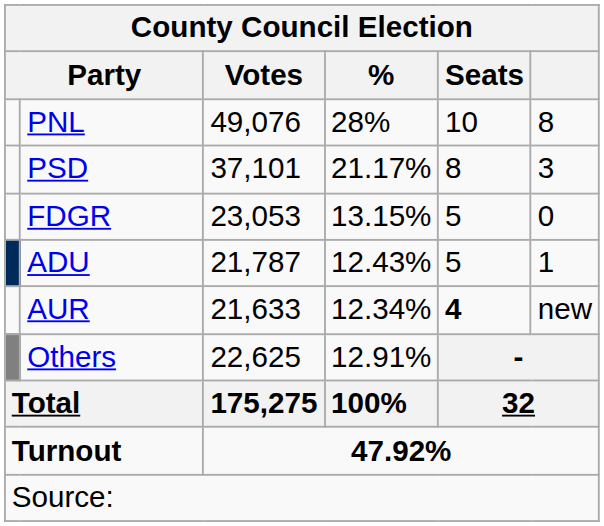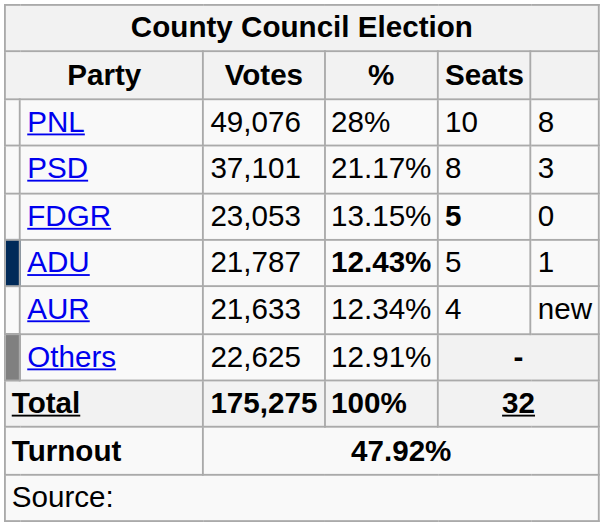(453, 215) normal -> (453, 215) bold
(381, 262) normal -> (381, 262) bold
(453, 309) bold -> (453, 309) normal
